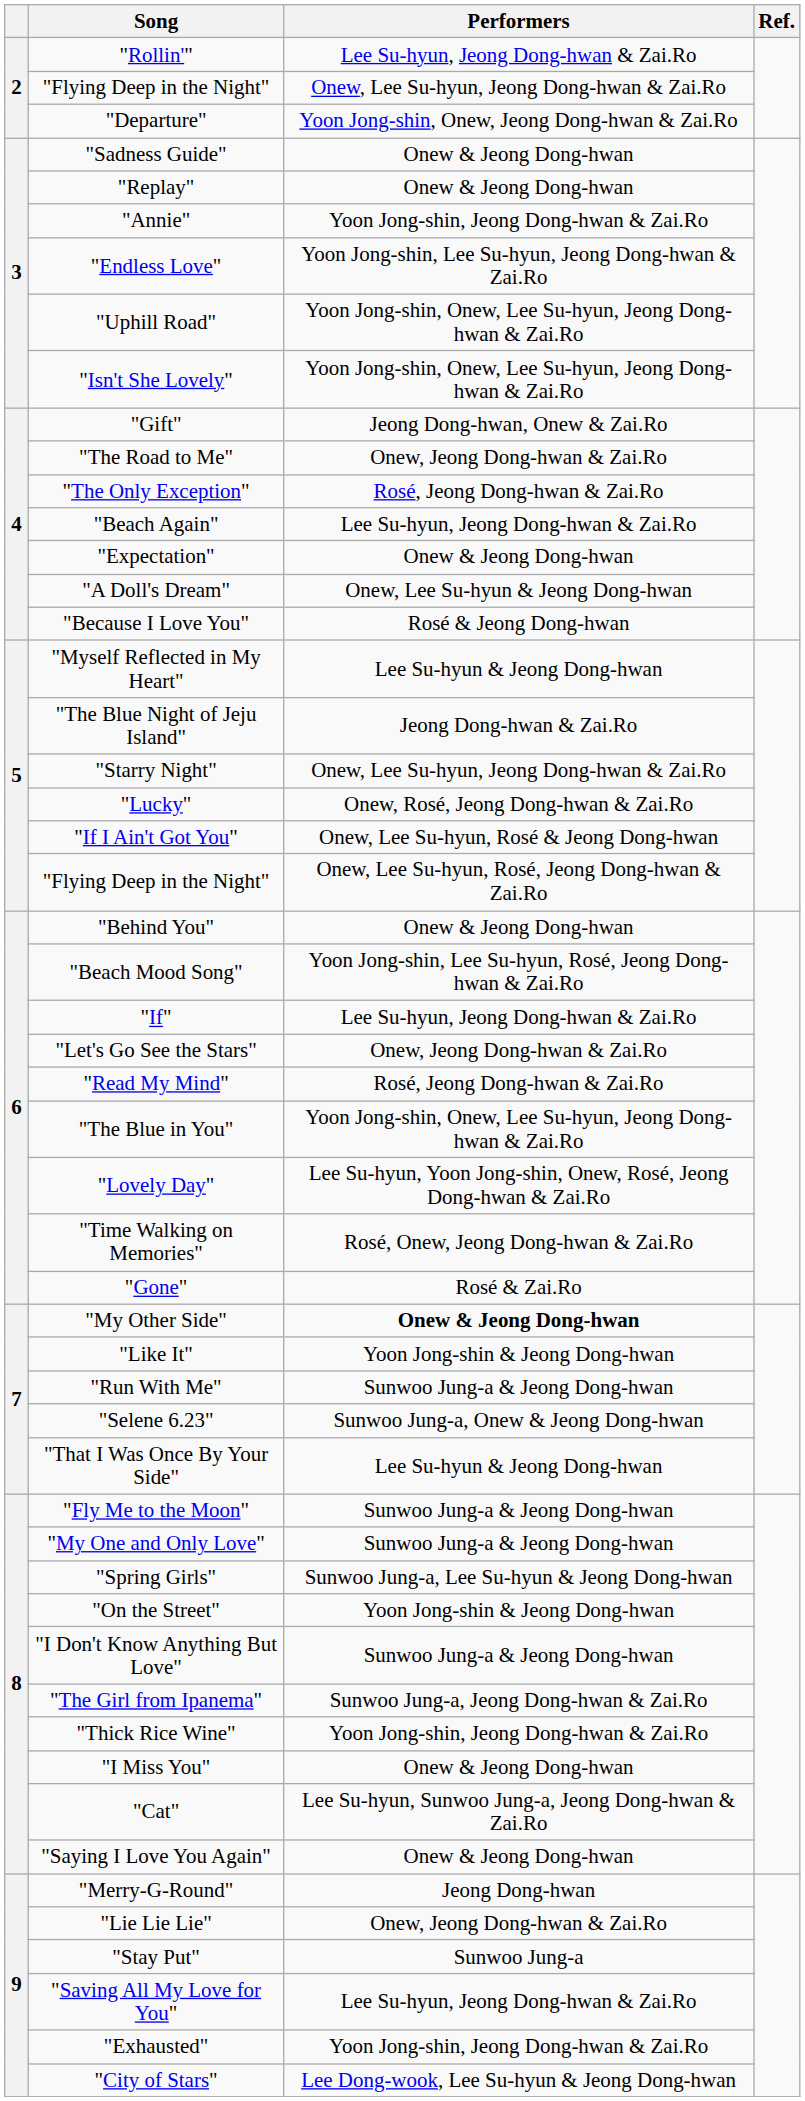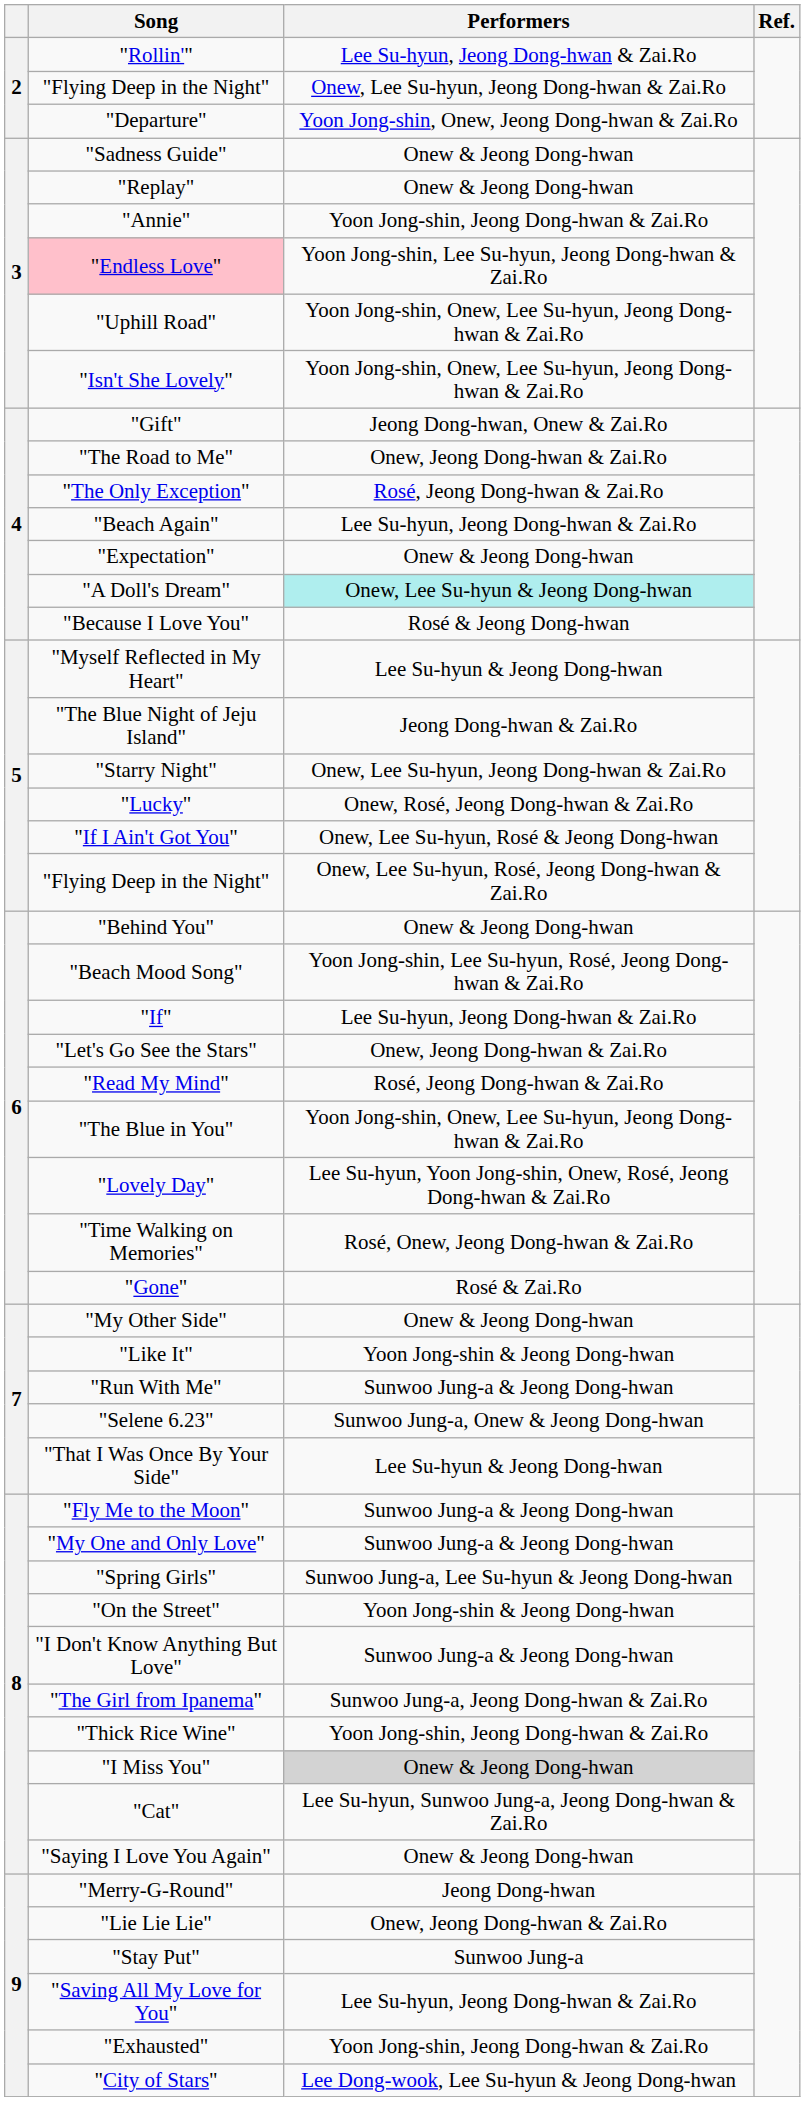(156, 265) no background -> (156, 265) pink background
(519, 590) no background -> (519, 590) paleturquoise background
(519, 1320) bold -> (519, 1320) normal
(519, 1766) no background -> (519, 1766) lightgrey background
